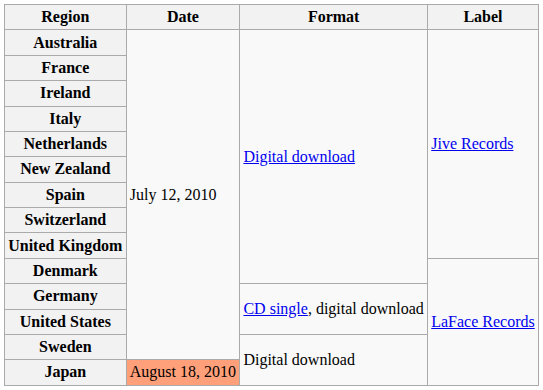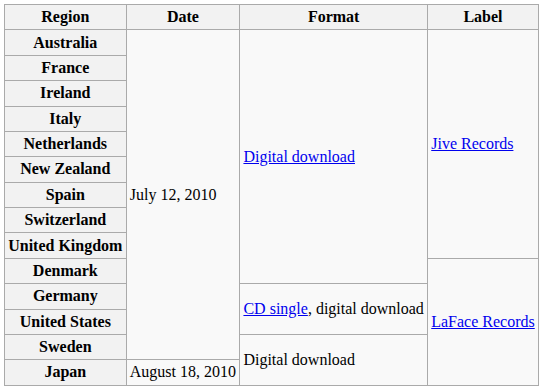(183, 372) lightsalmon background -> (183, 372) no background
